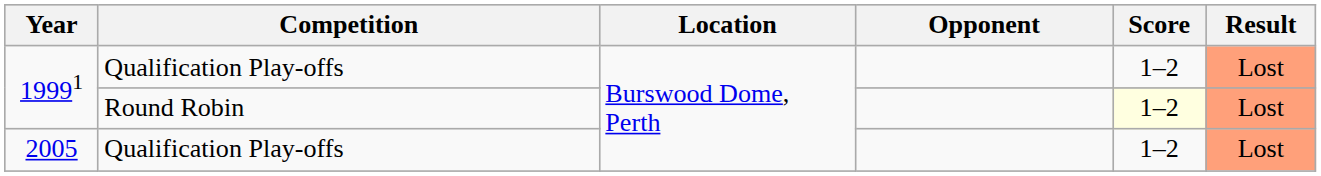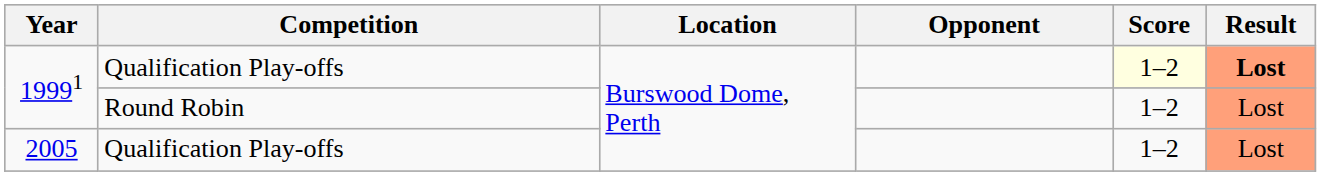(1159, 66) no background -> (1159, 66) lightyellow background
(1261, 66) normal -> (1261, 66) bold
(1159, 107) lightyellow background -> (1159, 107) no background
